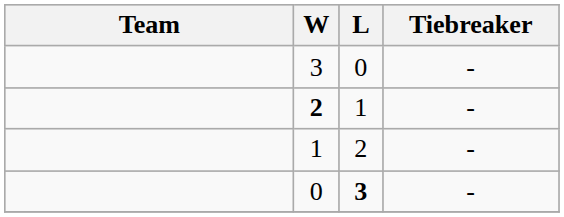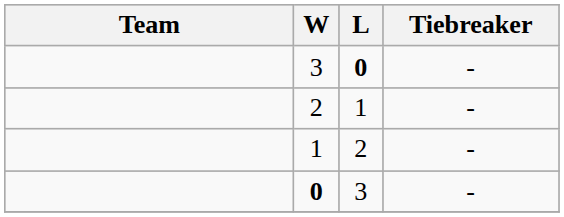(361, 66) normal -> (361, 66) bold
(316, 107) bold -> (316, 107) normal
(316, 190) normal -> (316, 190) bold
(361, 190) bold -> (361, 190) normal
